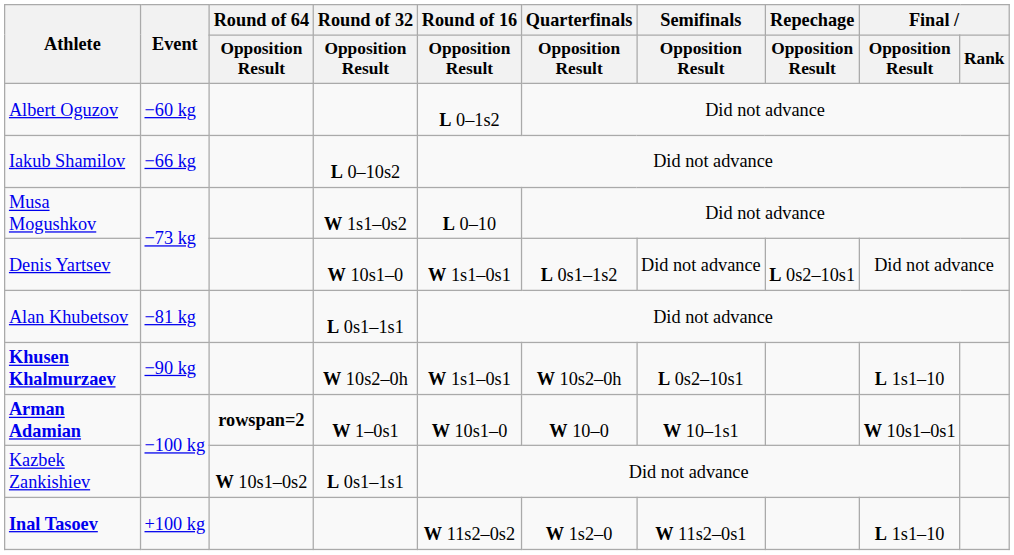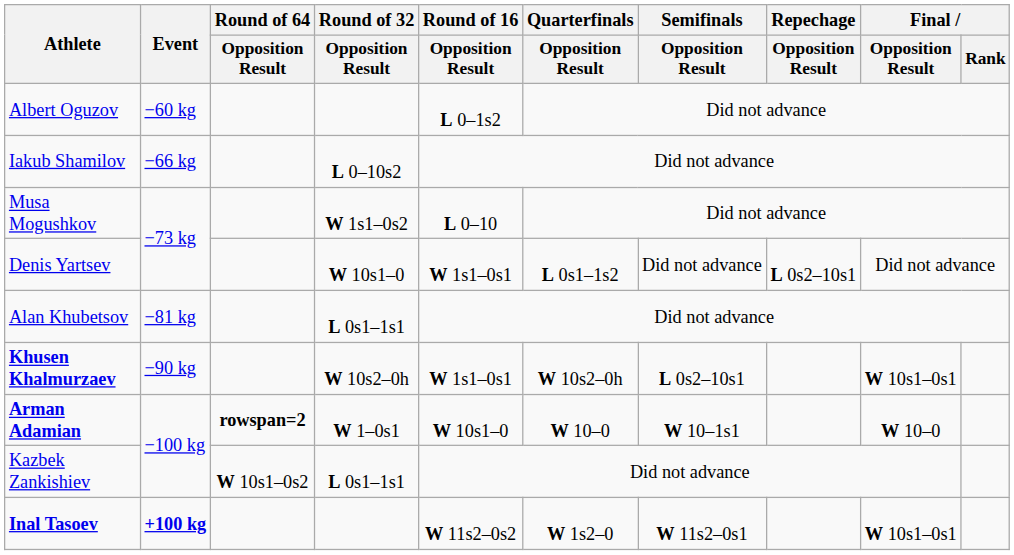(910, 379) L 1s1–10 -> (911, 379) W 10s1–0s1
(910, 431) W 10s1–0s1 -> (911, 431) W 10–0
(175, 523) normal -> (175, 523) bold
(910, 534) L 1s1–10 -> (911, 534) W 10s1–0s1
